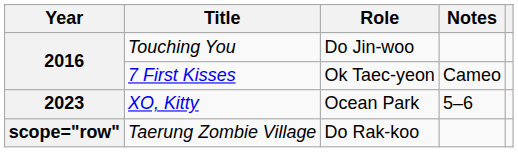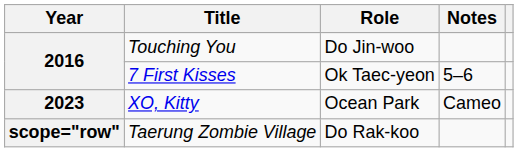(472, 75) Cameo -> (458, 75) 5–6
(458, 103) 5–6 -> (472, 103) Cameo
